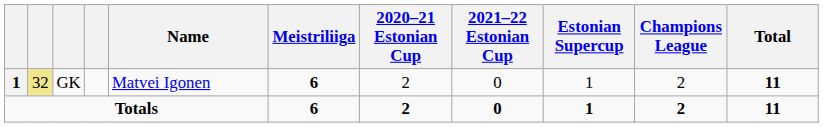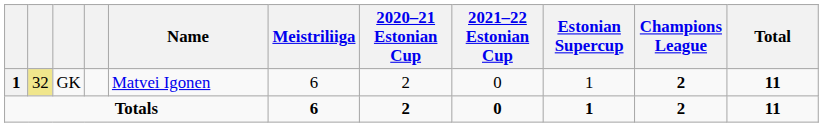(314, 82) bold -> (314, 82) normal
(681, 82) normal -> (681, 82) bold
